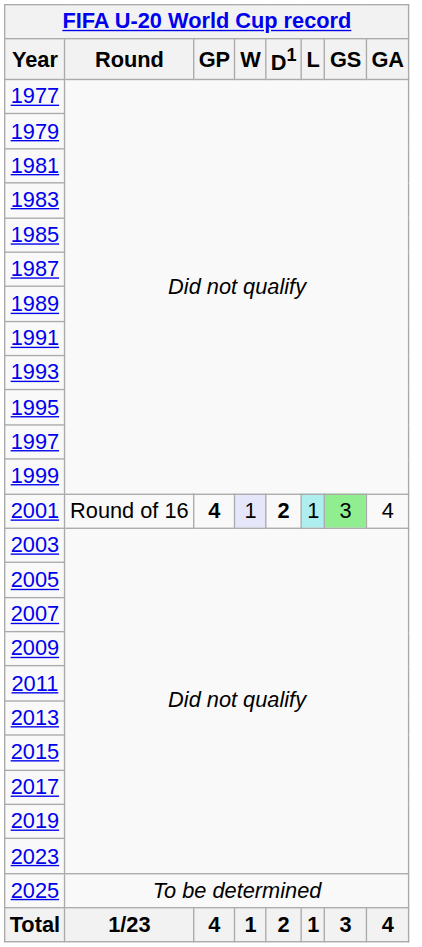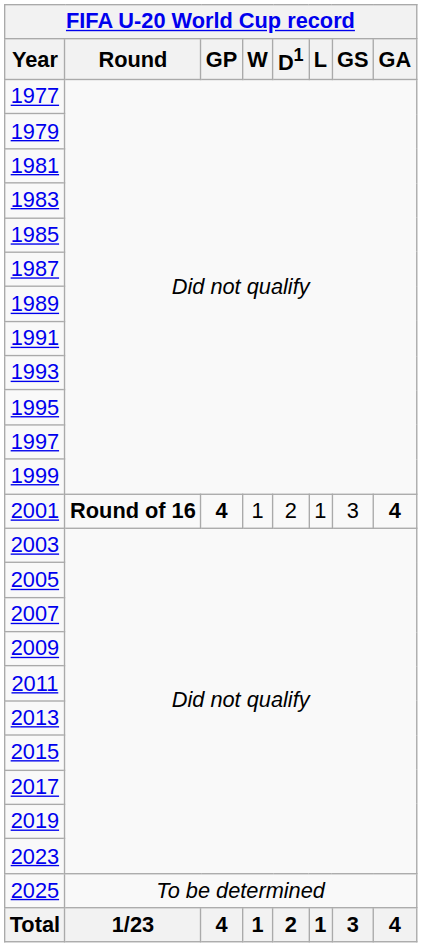(129, 510) normal -> (133, 510) bold
(250, 510) lavender background -> (258, 510) no background
(284, 510) bold -> (291, 510) normal
(313, 510) paleturquoise background -> (320, 510) no background
(346, 510) lightgreen background -> (353, 510) no background
(388, 510) normal -> (395, 510) bold
